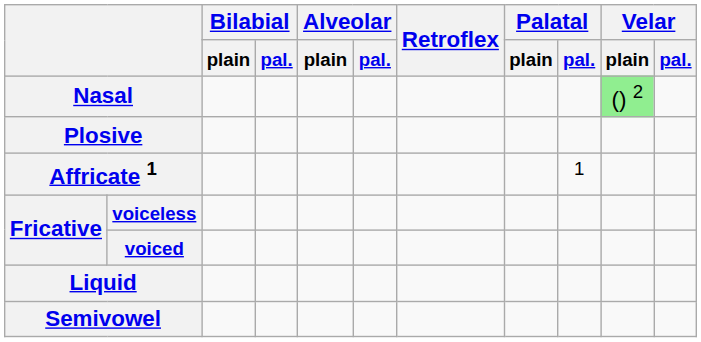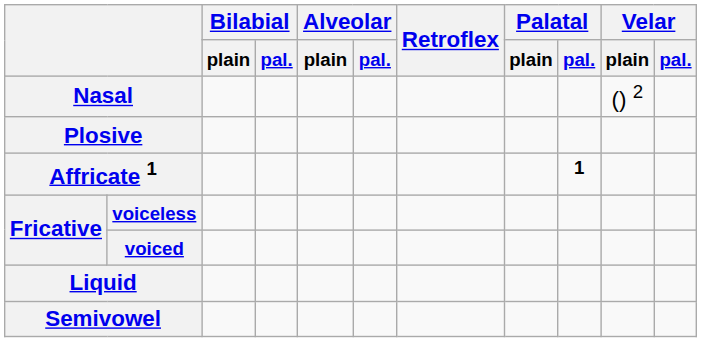(627, 96) lightgreen background -> (627, 96) no background
(579, 169) normal -> (579, 173) bold
